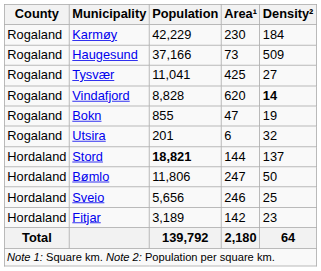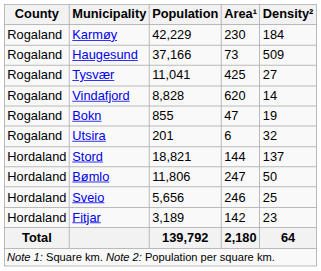(270, 95) bold -> (270, 95) normal
(172, 156) bold -> (172, 156) normal
